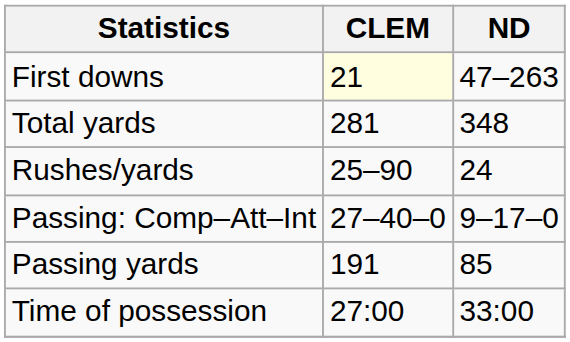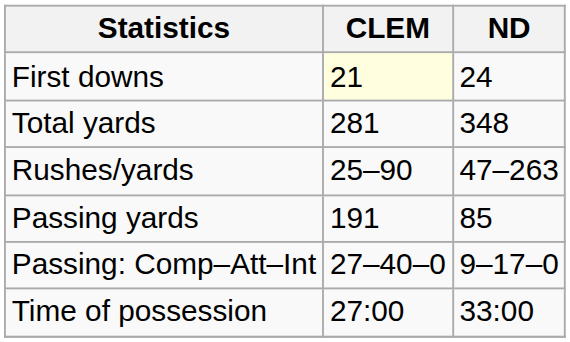(509, 76) 47–263 -> (476, 76) 24
(476, 170) 24 -> (509, 170) 47–263
rows swapped: (105, 264) <-> (164, 217)
